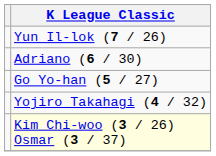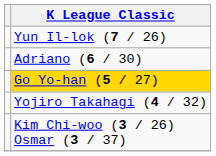(86, 81) no background -> (86, 81) gold background
(94, 132) lightyellow background -> (94, 132) no background
